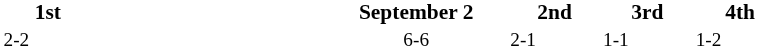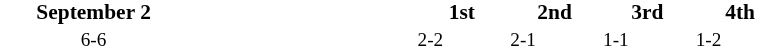columns swapped: (416, 12) <-> (48, 12)
